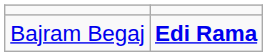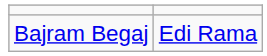(206, 32) bold -> (208, 32) normal
